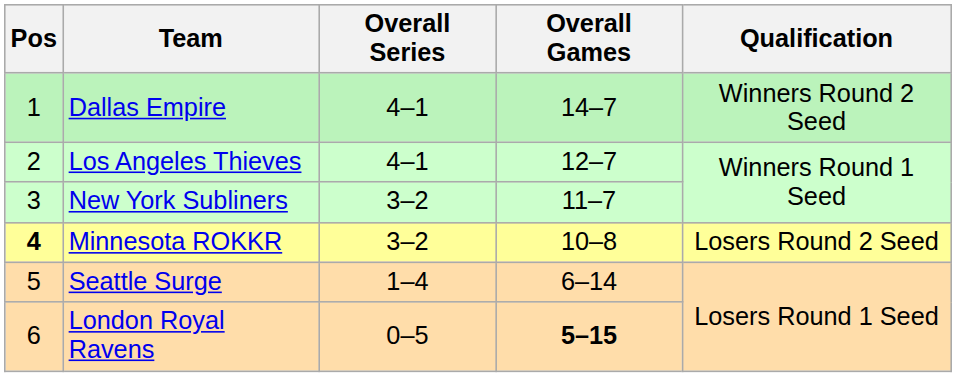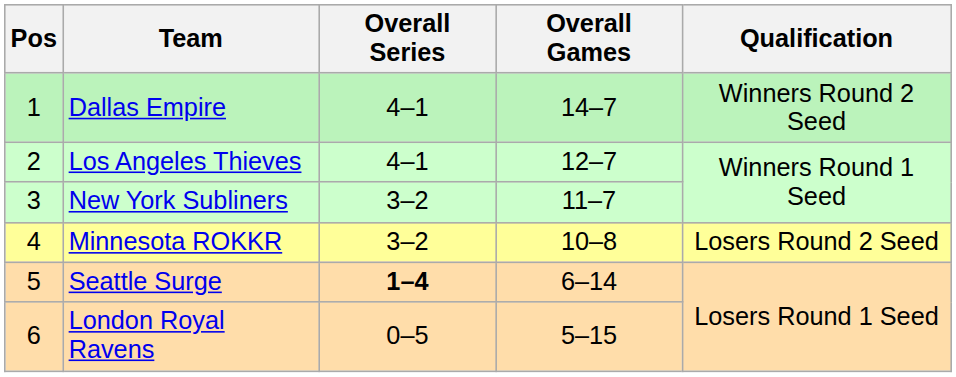(34, 241) bold -> (34, 241) normal
(407, 281) normal -> (407, 281) bold
(589, 336) bold -> (589, 336) normal
